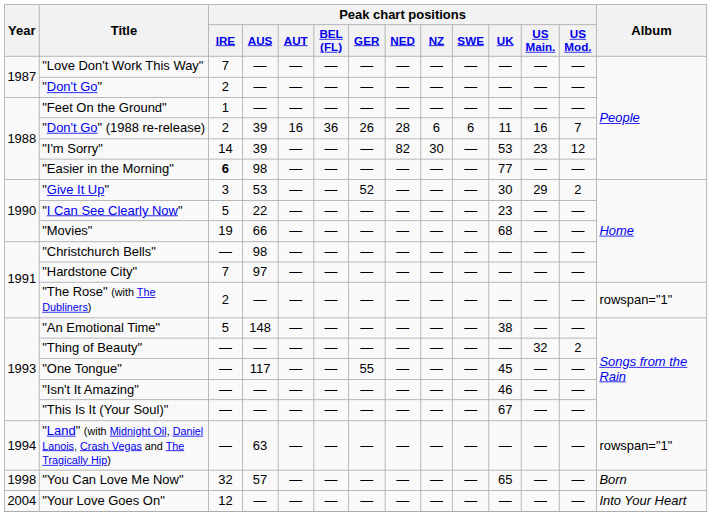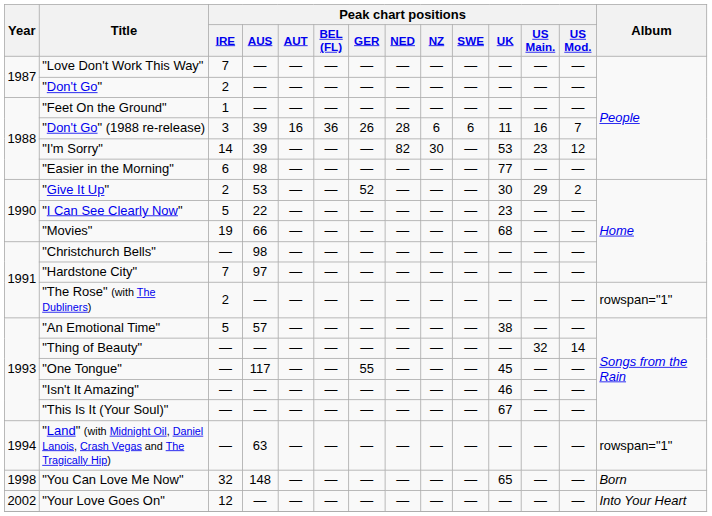(225, 128) 2 -> (225, 128) 3
(225, 169) bold -> (225, 169) normal
(225, 190) 3 -> (225, 190) 2
(260, 327) 148 -> (260, 327) 57
(578, 348) 2 -> (578, 348) 14
(260, 480) 57 -> (260, 480) 148
(22, 500) 2004 -> (22, 500) 2002
